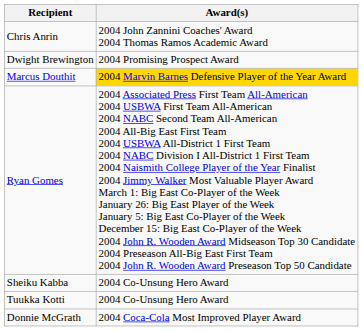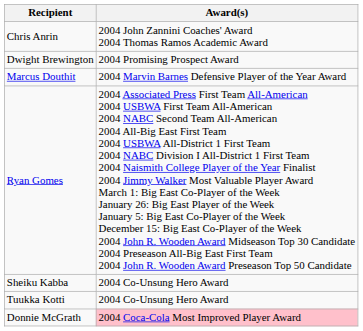(222, 77) gold background -> (222, 77) no background
(200, 317) no background -> (200, 317) pink background
